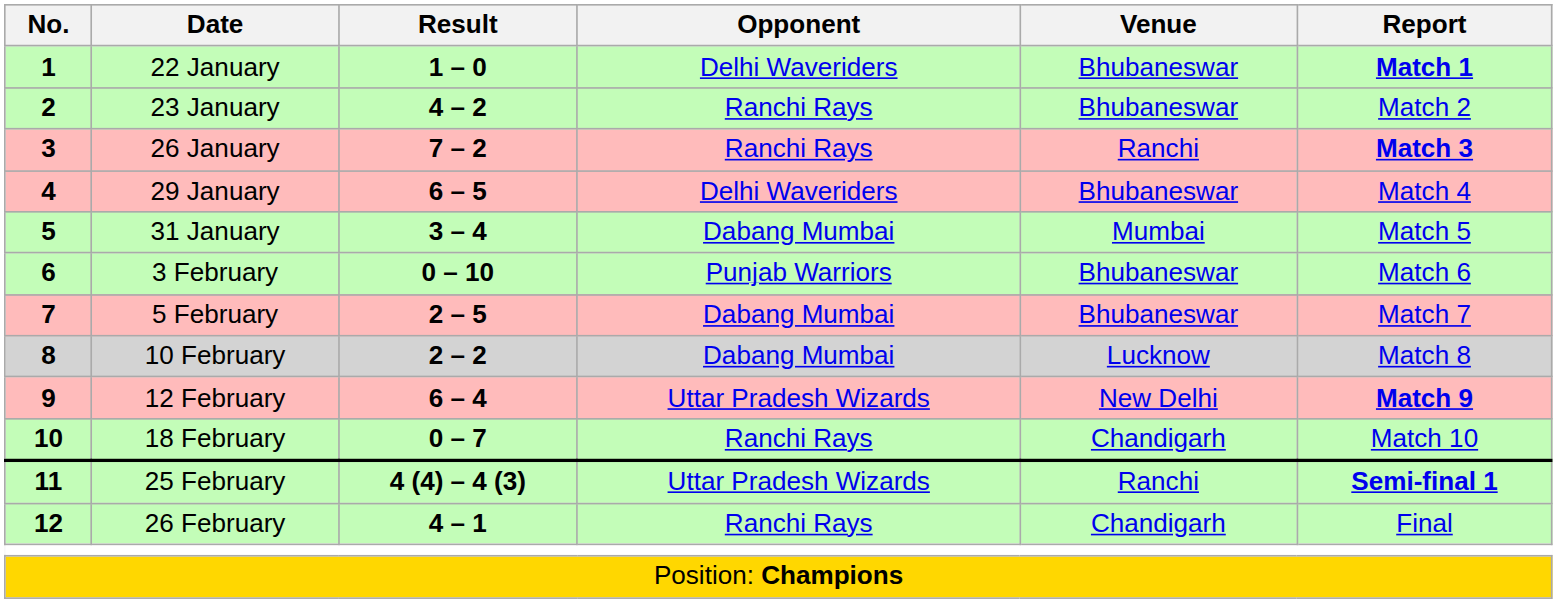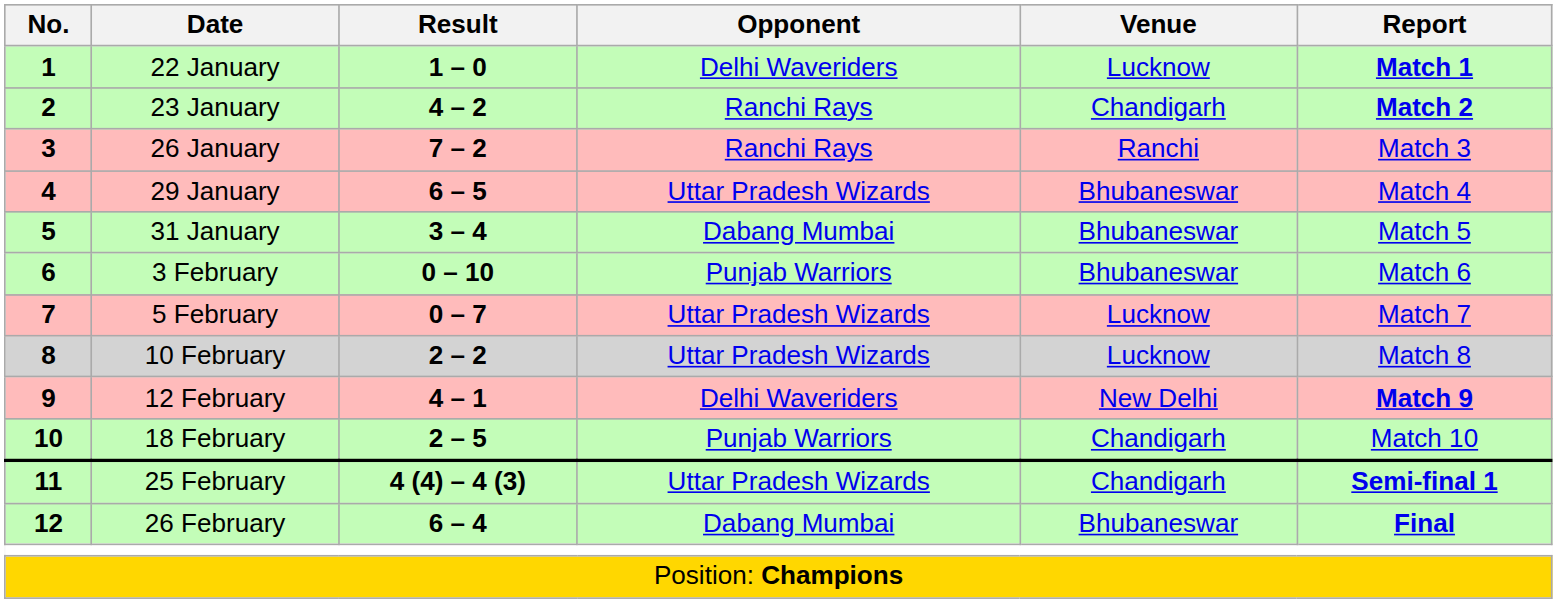(1158, 66) Bhubaneswar -> (1158, 66) Lucknow
(1158, 107) Bhubaneswar -> (1158, 107) Chandigarh
(1425, 107) normal -> (1425, 107) bold
(1425, 149) bold -> (1425, 149) normal
(799, 190) Delhi Waveriders -> (799, 190) Uttar Pradesh Wizards
(1158, 231) Mumbai -> (1158, 231) Bhubaneswar
(458, 314) 2 – 5 -> (458, 314) 0 – 7
(799, 314) Dabang Mumbai -> (799, 314) Uttar Pradesh Wizards
(1158, 314) Bhubaneswar -> (1158, 314) Lucknow
(799, 356) Dabang Mumbai -> (799, 356) Uttar Pradesh Wizards
(458, 397) 6 – 4 -> (458, 397) 4 – 1
(799, 397) Uttar Pradesh Wizards -> (799, 397) Delhi Waveriders
(458, 438) 0 – 7 -> (458, 438) 2 – 5
(799, 438) Ranchi Rays -> (799, 438) Punjab Warriors
(1158, 481) Ranchi -> (1158, 481) Chandigarh
(458, 523) 4 – 1 -> (458, 523) 6 – 4
(799, 523) Ranchi Rays -> (799, 523) Dabang Mumbai
(1158, 523) Chandigarh -> (1158, 523) Bhubaneswar
(1424, 523) normal -> (1424, 523) bold
